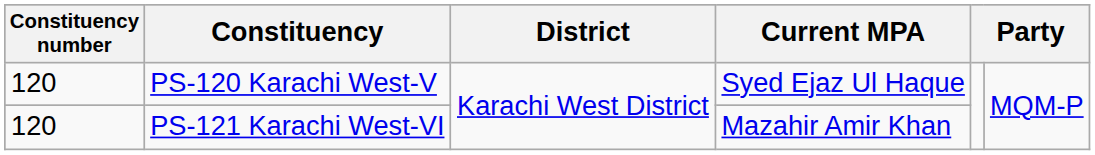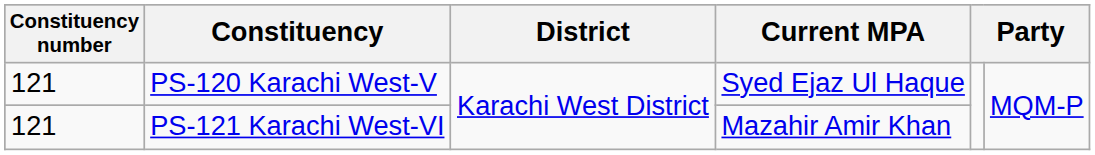(34, 83) 120 -> (34, 83) 121
(34, 126) 120 -> (34, 126) 121
